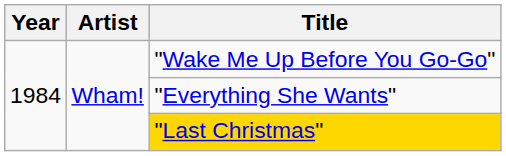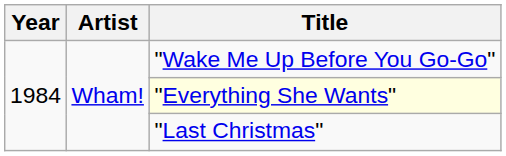(275, 95) no background -> (275, 95) lightyellow background
(239, 131) gold background -> (239, 131) no background
